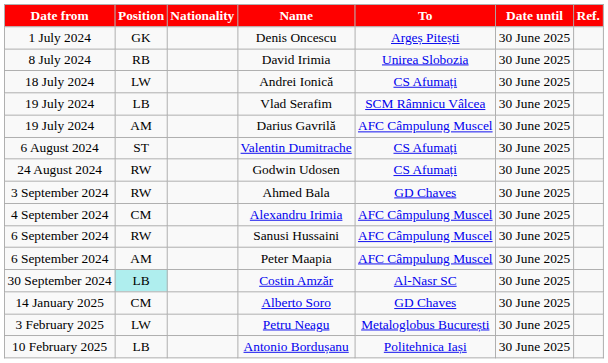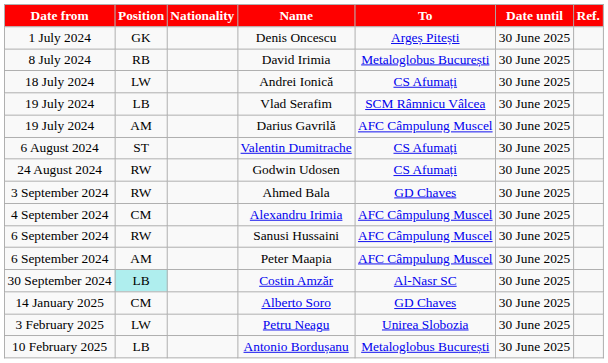(425, 60) Unirea Slobozia -> (425, 60) Metaloglobus București
(425, 325) Metaloglobus București -> (425, 325) Unirea Slobozia
(425, 347) Politehnica Iași -> (425, 347) Metaloglobus București
